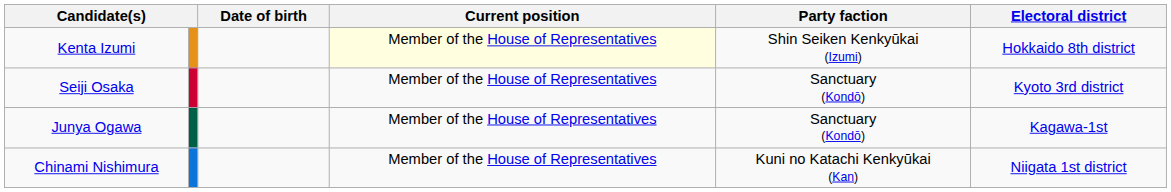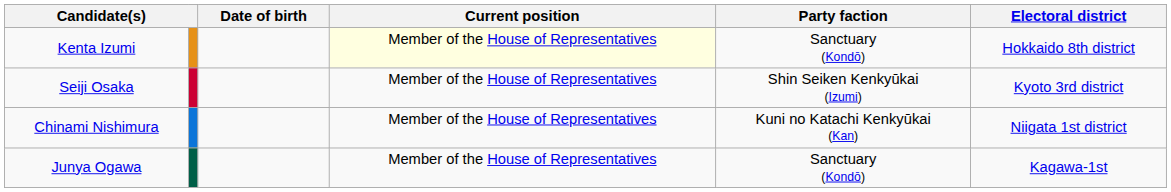(843, 47) Shin Seiken Kenkyūkai (Izumi) -> (843, 47) Sanctuary (Kondō)
(843, 87) Sanctuary (Kondō) -> (843, 87) Shin Seiken Kenkyūkai (Izumi)
rows swapped: (96, 167) <-> (96, 127)
